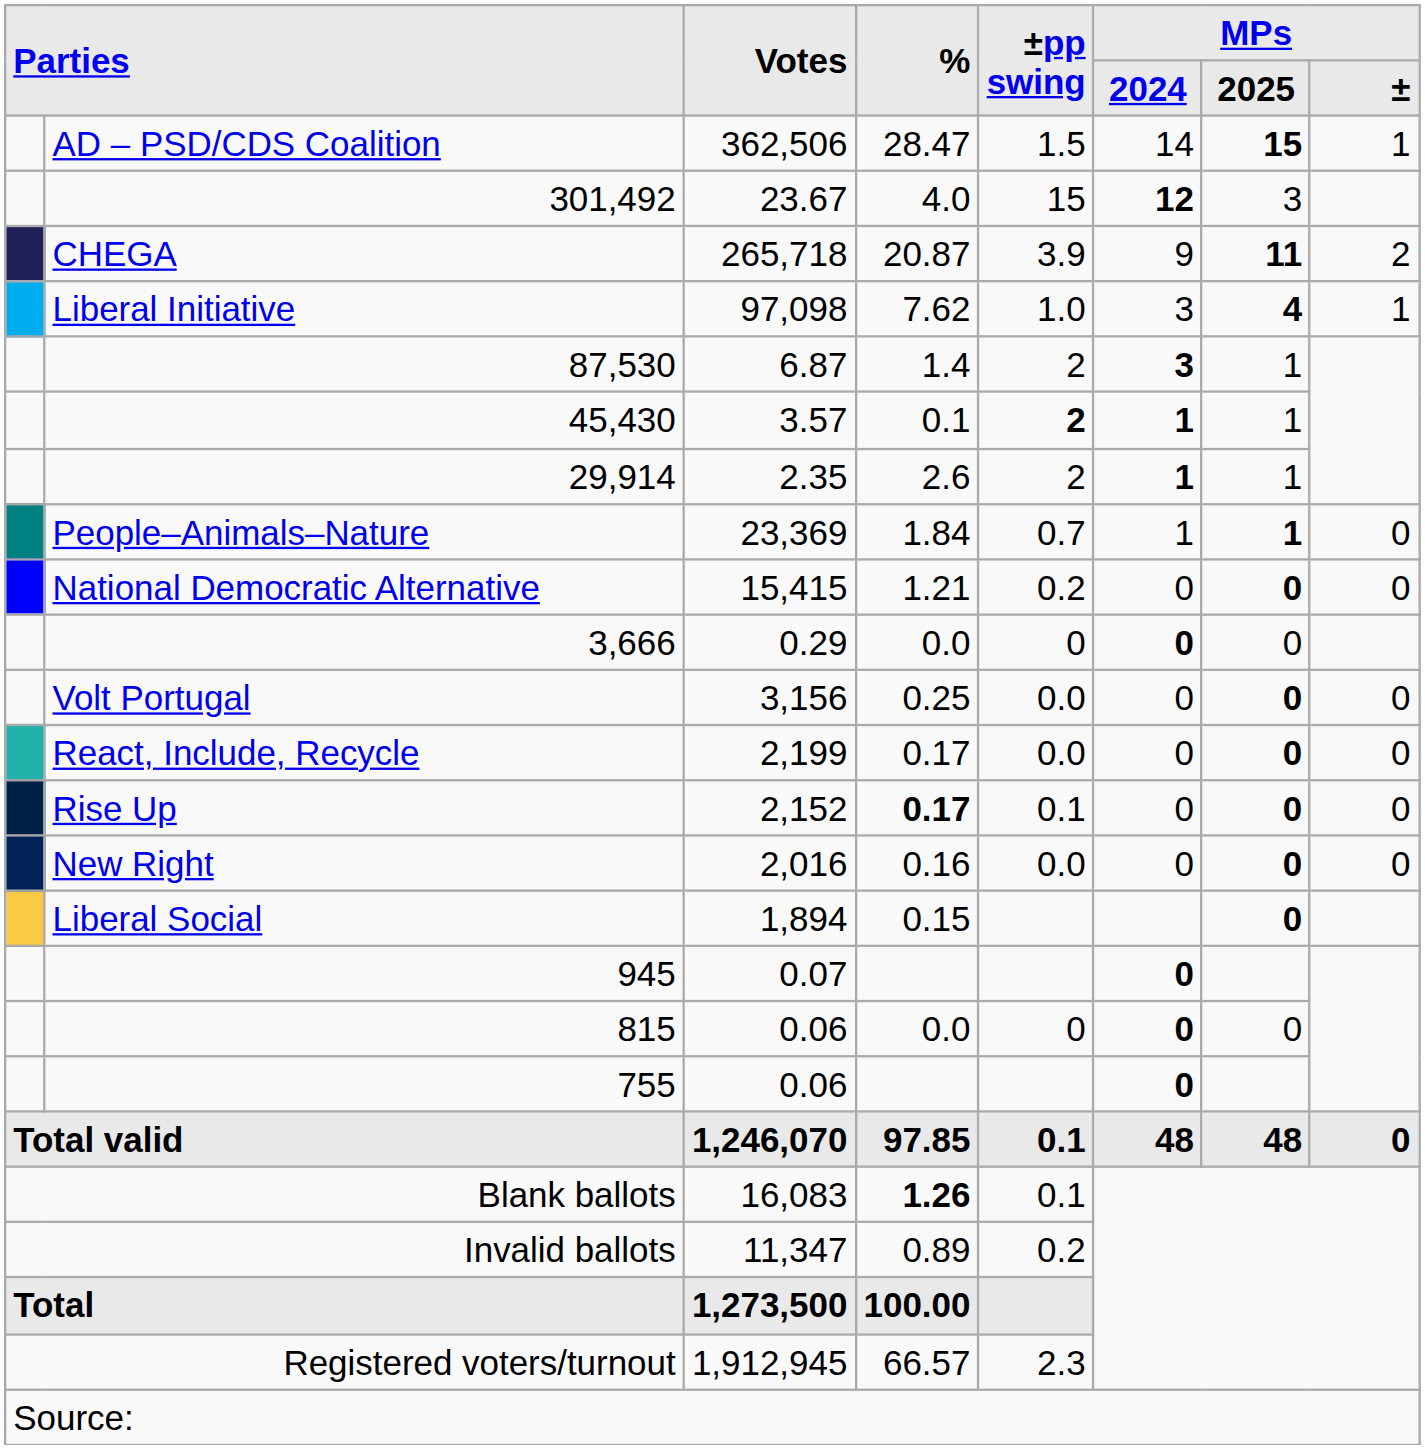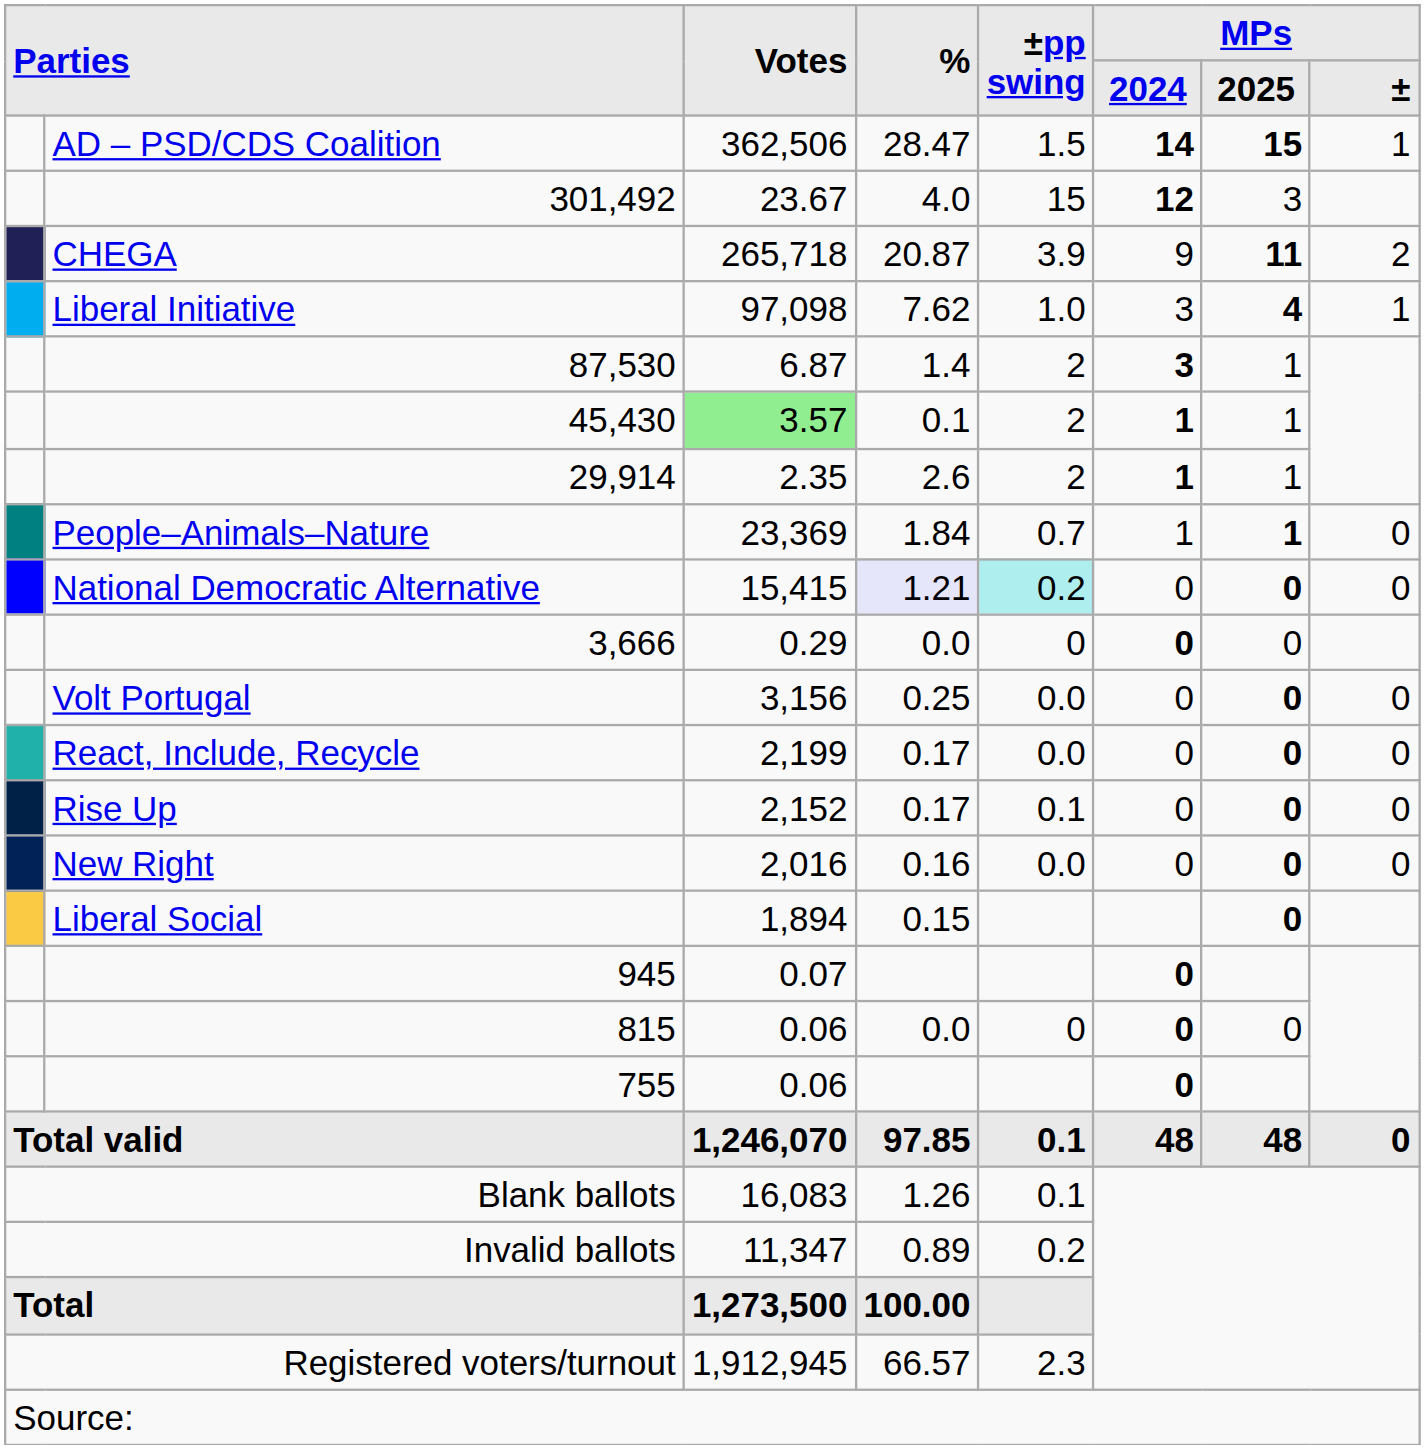(1174, 144) normal -> (1174, 144) bold
(813, 420) no background -> (813, 420) lightgreen background
(1076, 420) bold -> (1076, 420) normal
(936, 586) no background -> (936, 586) lavender background
(1061, 586) no background -> (1061, 586) paleturquoise background
(936, 808) bold -> (936, 808) normal
(936, 1195) bold -> (936, 1195) normal
